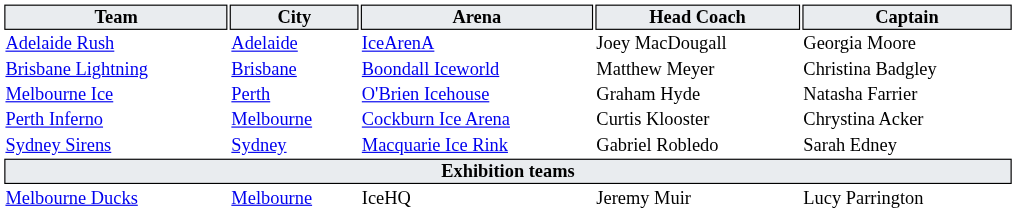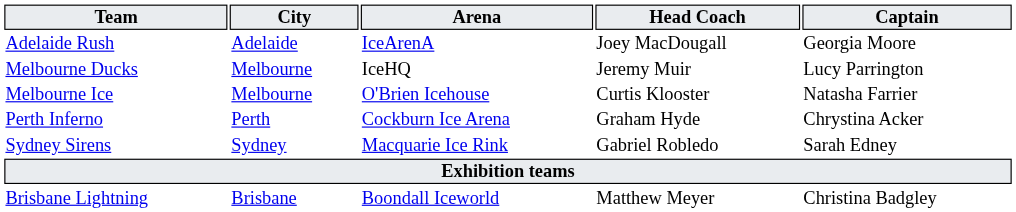rows swapped: (77, 68) <-> (72, 197)
(251, 94) Perth -> (272, 94) Melbourne
(648, 94) Graham Hyde -> (653, 94) Curtis Klooster
(272, 119) Melbourne -> (251, 119) Perth
(653, 119) Curtis Klooster -> (648, 119) Graham Hyde
